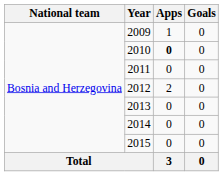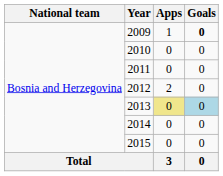(202, 32) normal -> (202, 32) bold
(169, 50) bold -> (169, 50) normal
(169, 106) no background -> (169, 106) khaki background
(202, 106) no background -> (202, 106) lightblue background
